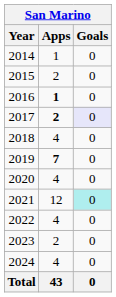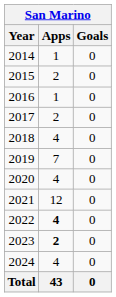(56, 96) bold -> (56, 96) normal
(56, 117) bold -> (56, 117) normal
(92, 117) lavender background -> (92, 117) no background
(56, 158) bold -> (56, 158) normal
(92, 199) paleturquoise background -> (92, 199) no background
(56, 220) normal -> (56, 220) bold
(56, 240) normal -> (56, 240) bold
